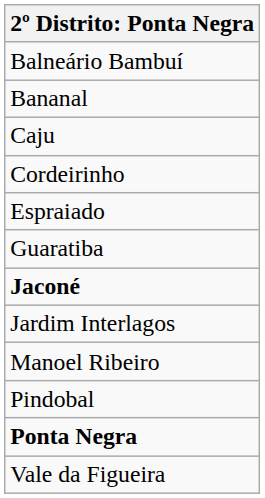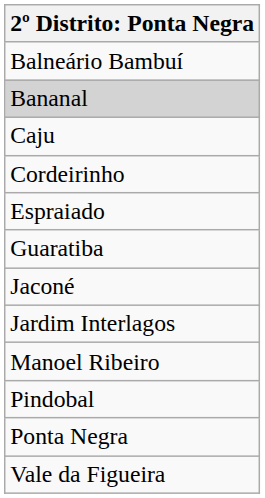(49, 98) no background -> (49, 98) lightgrey background
(45, 286) bold -> (42, 286) normal
(74, 436) bold -> (69, 436) normal
